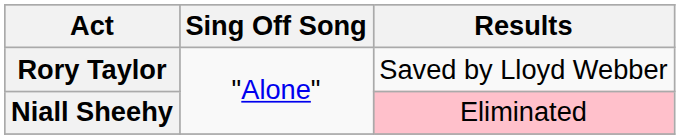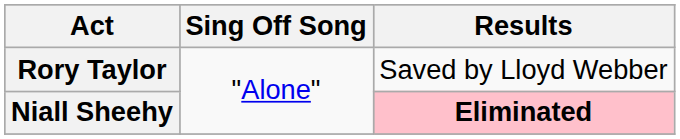(523, 112) normal -> (523, 112) bold
